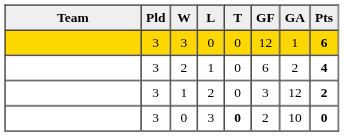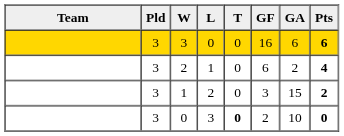(265, 42) 12 -> (265, 42) 16
(295, 42) 1 -> (295, 42) 6
(295, 93) 12 -> (295, 93) 15
